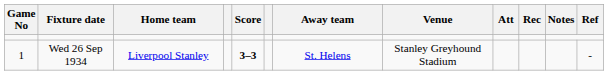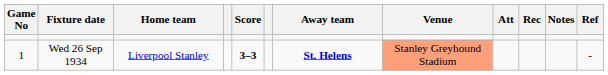(328, 55) normal -> (328, 55) bold
(438, 55) no background -> (438, 55) lightsalmon background
